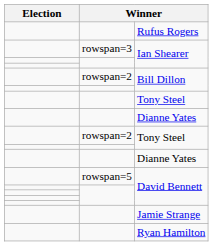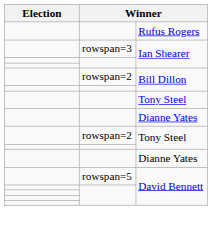- row: (107, 214)
- row: (107, 232)
